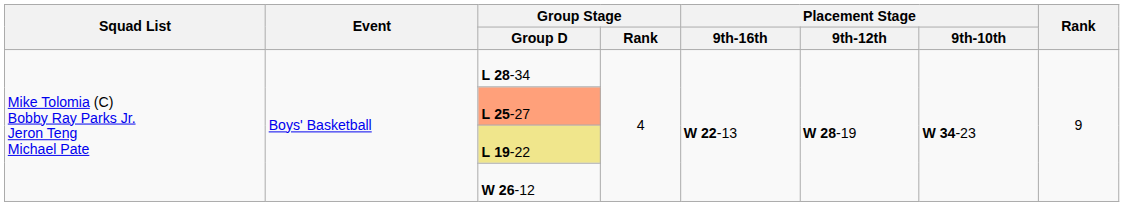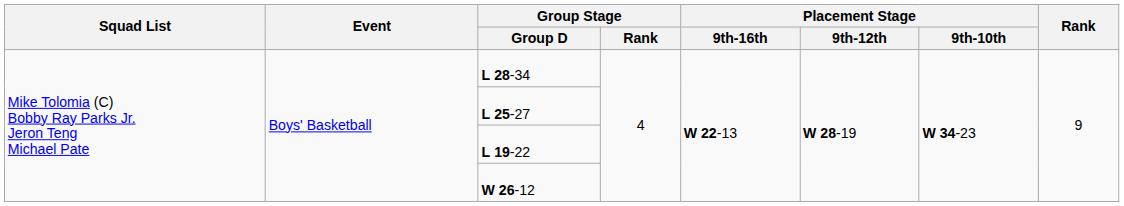(506, 114) lightsalmon background -> (506, 114) no background
(506, 152) khaki background -> (506, 152) no background
